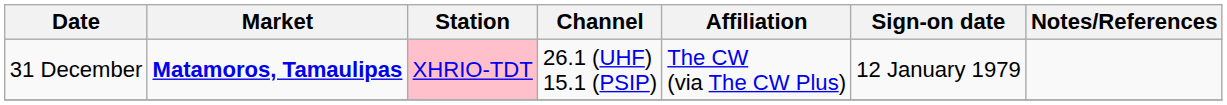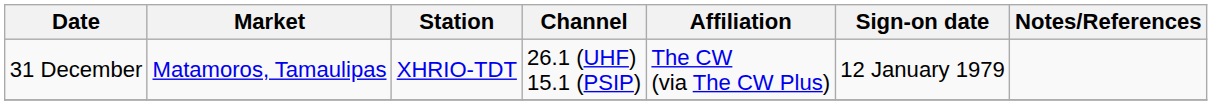(277, 69) bold -> (269, 69) normal
(473, 69) pink background -> (457, 69) no background
